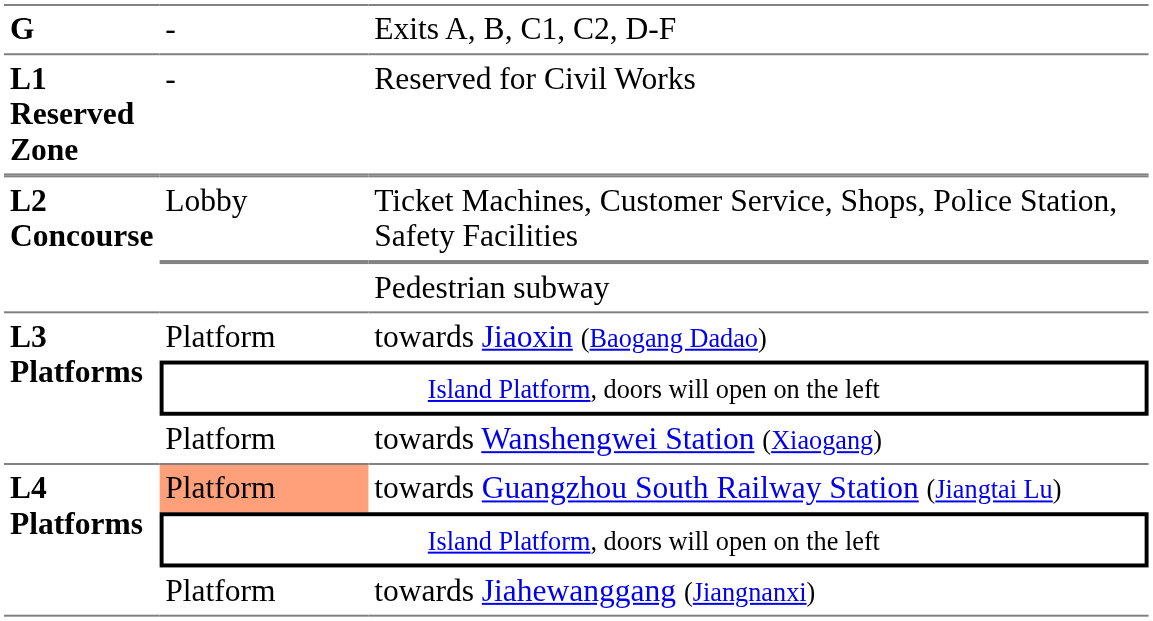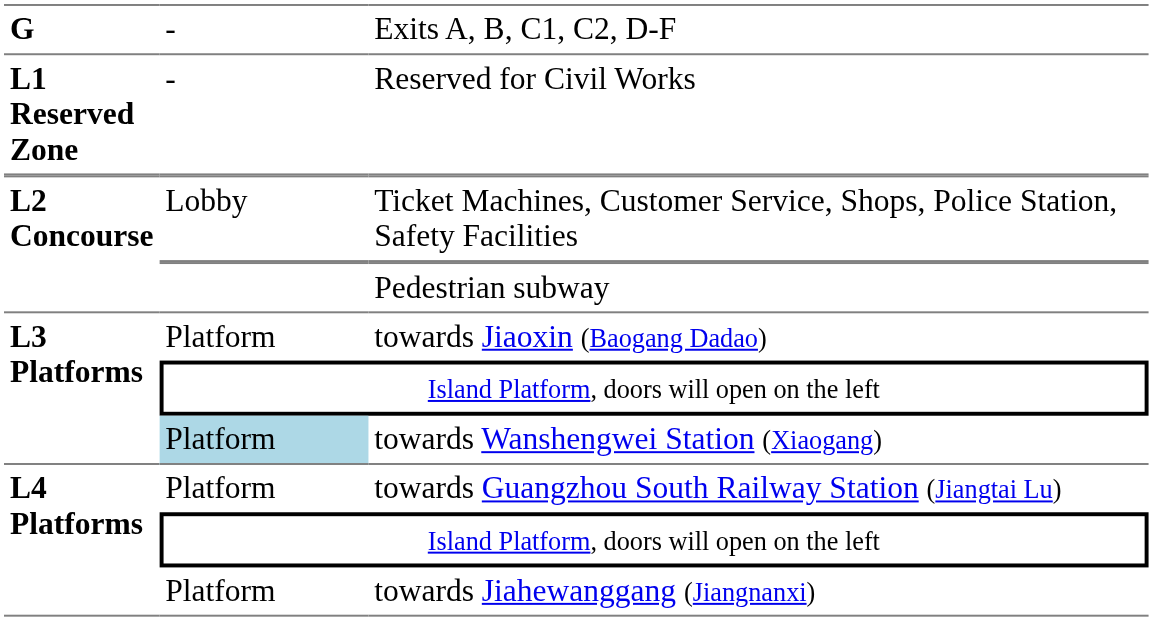(220, 438) no background -> (220, 438) lightblue background
(220, 488) lightsalmon background -> (220, 488) no background
